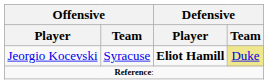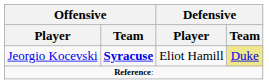(127, 55) normal -> (128, 55) bold
(190, 55) bold -> (191, 55) normal
